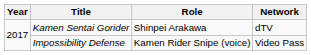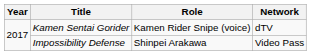(170, 27) Shinpei Arakawa -> (192, 27) Kamen Rider Snipe (voice)
(192, 43) Kamen Rider Snipe (voice) -> (170, 43) Shinpei Arakawa
